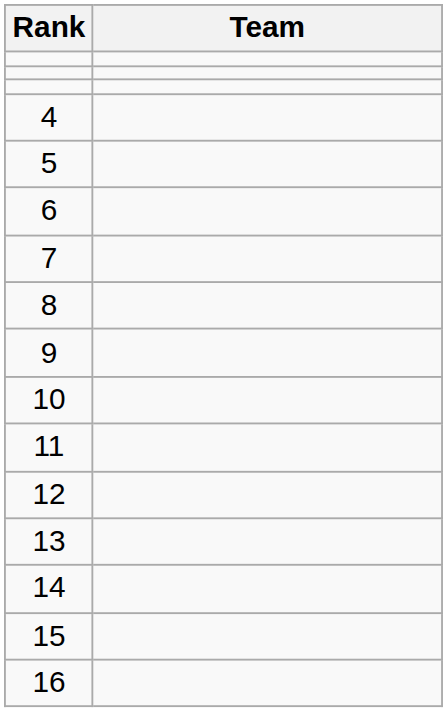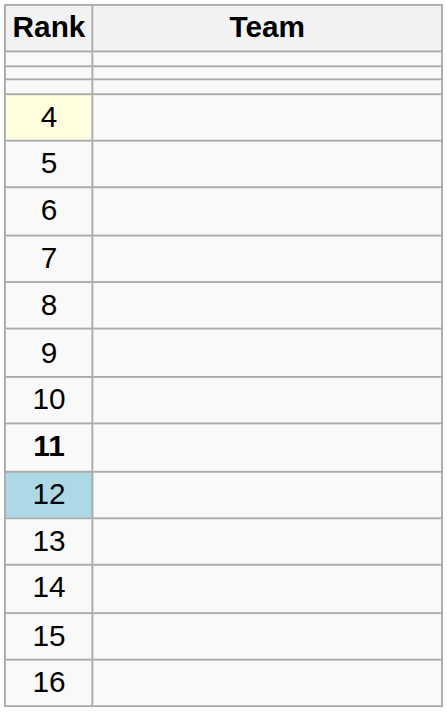(49, 116) no background -> (49, 116) lightyellow background
(49, 446) normal -> (49, 446) bold
(49, 494) no background -> (49, 494) lightblue background
